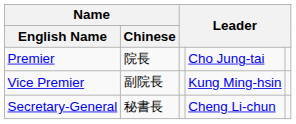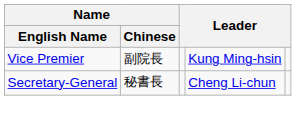- row: (31, 59)
